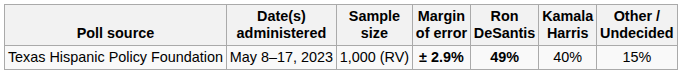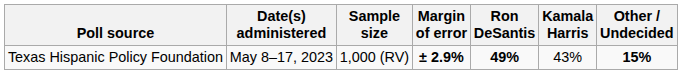(568, 57) 40% -> (568, 57) 43%
(637, 57) normal -> (637, 57) bold
